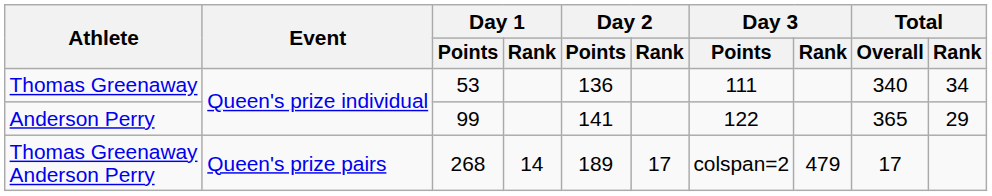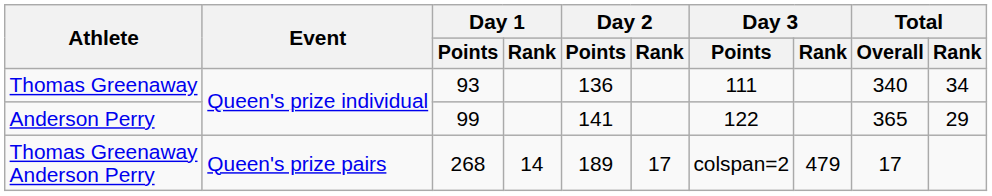(468, 86) 53 -> (468, 86) 93
